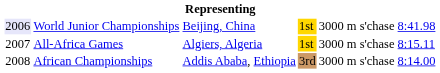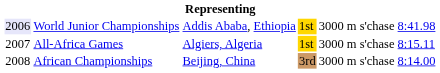(219, 26) Beijing, China -> (239, 26) Addis Ababa, Ethiopia
(239, 60) Addis Ababa, Ethiopia -> (219, 60) Beijing, China
